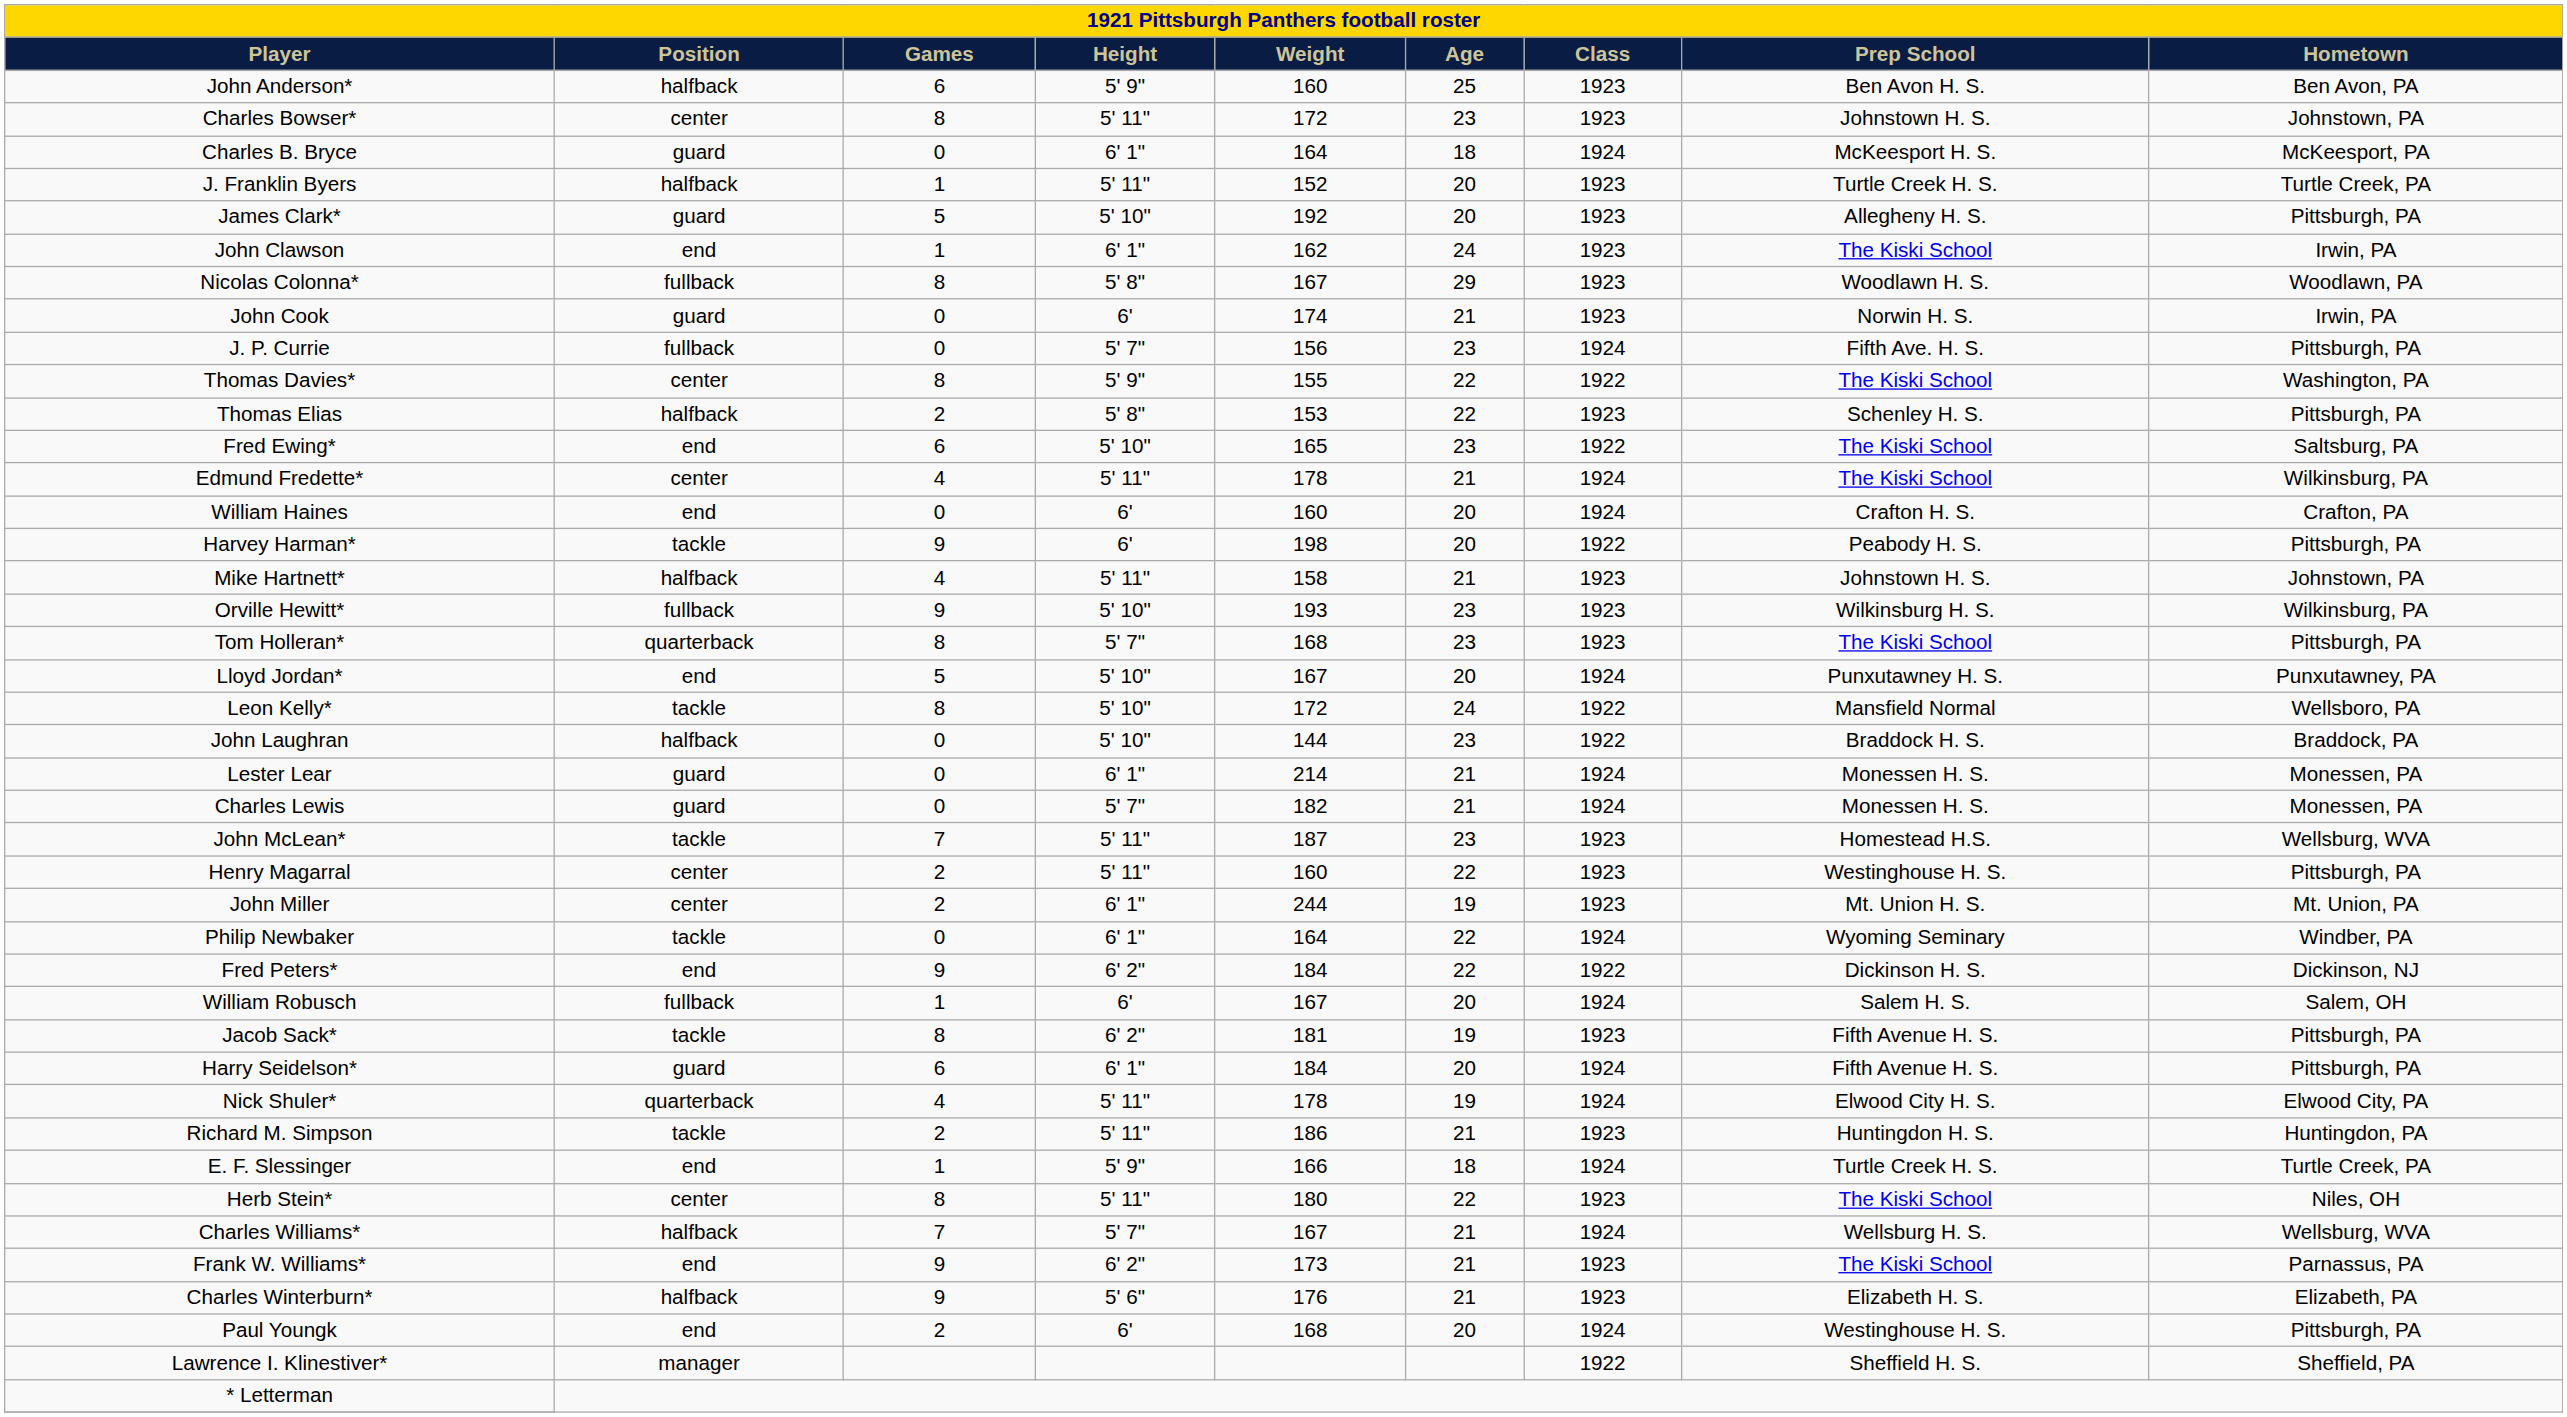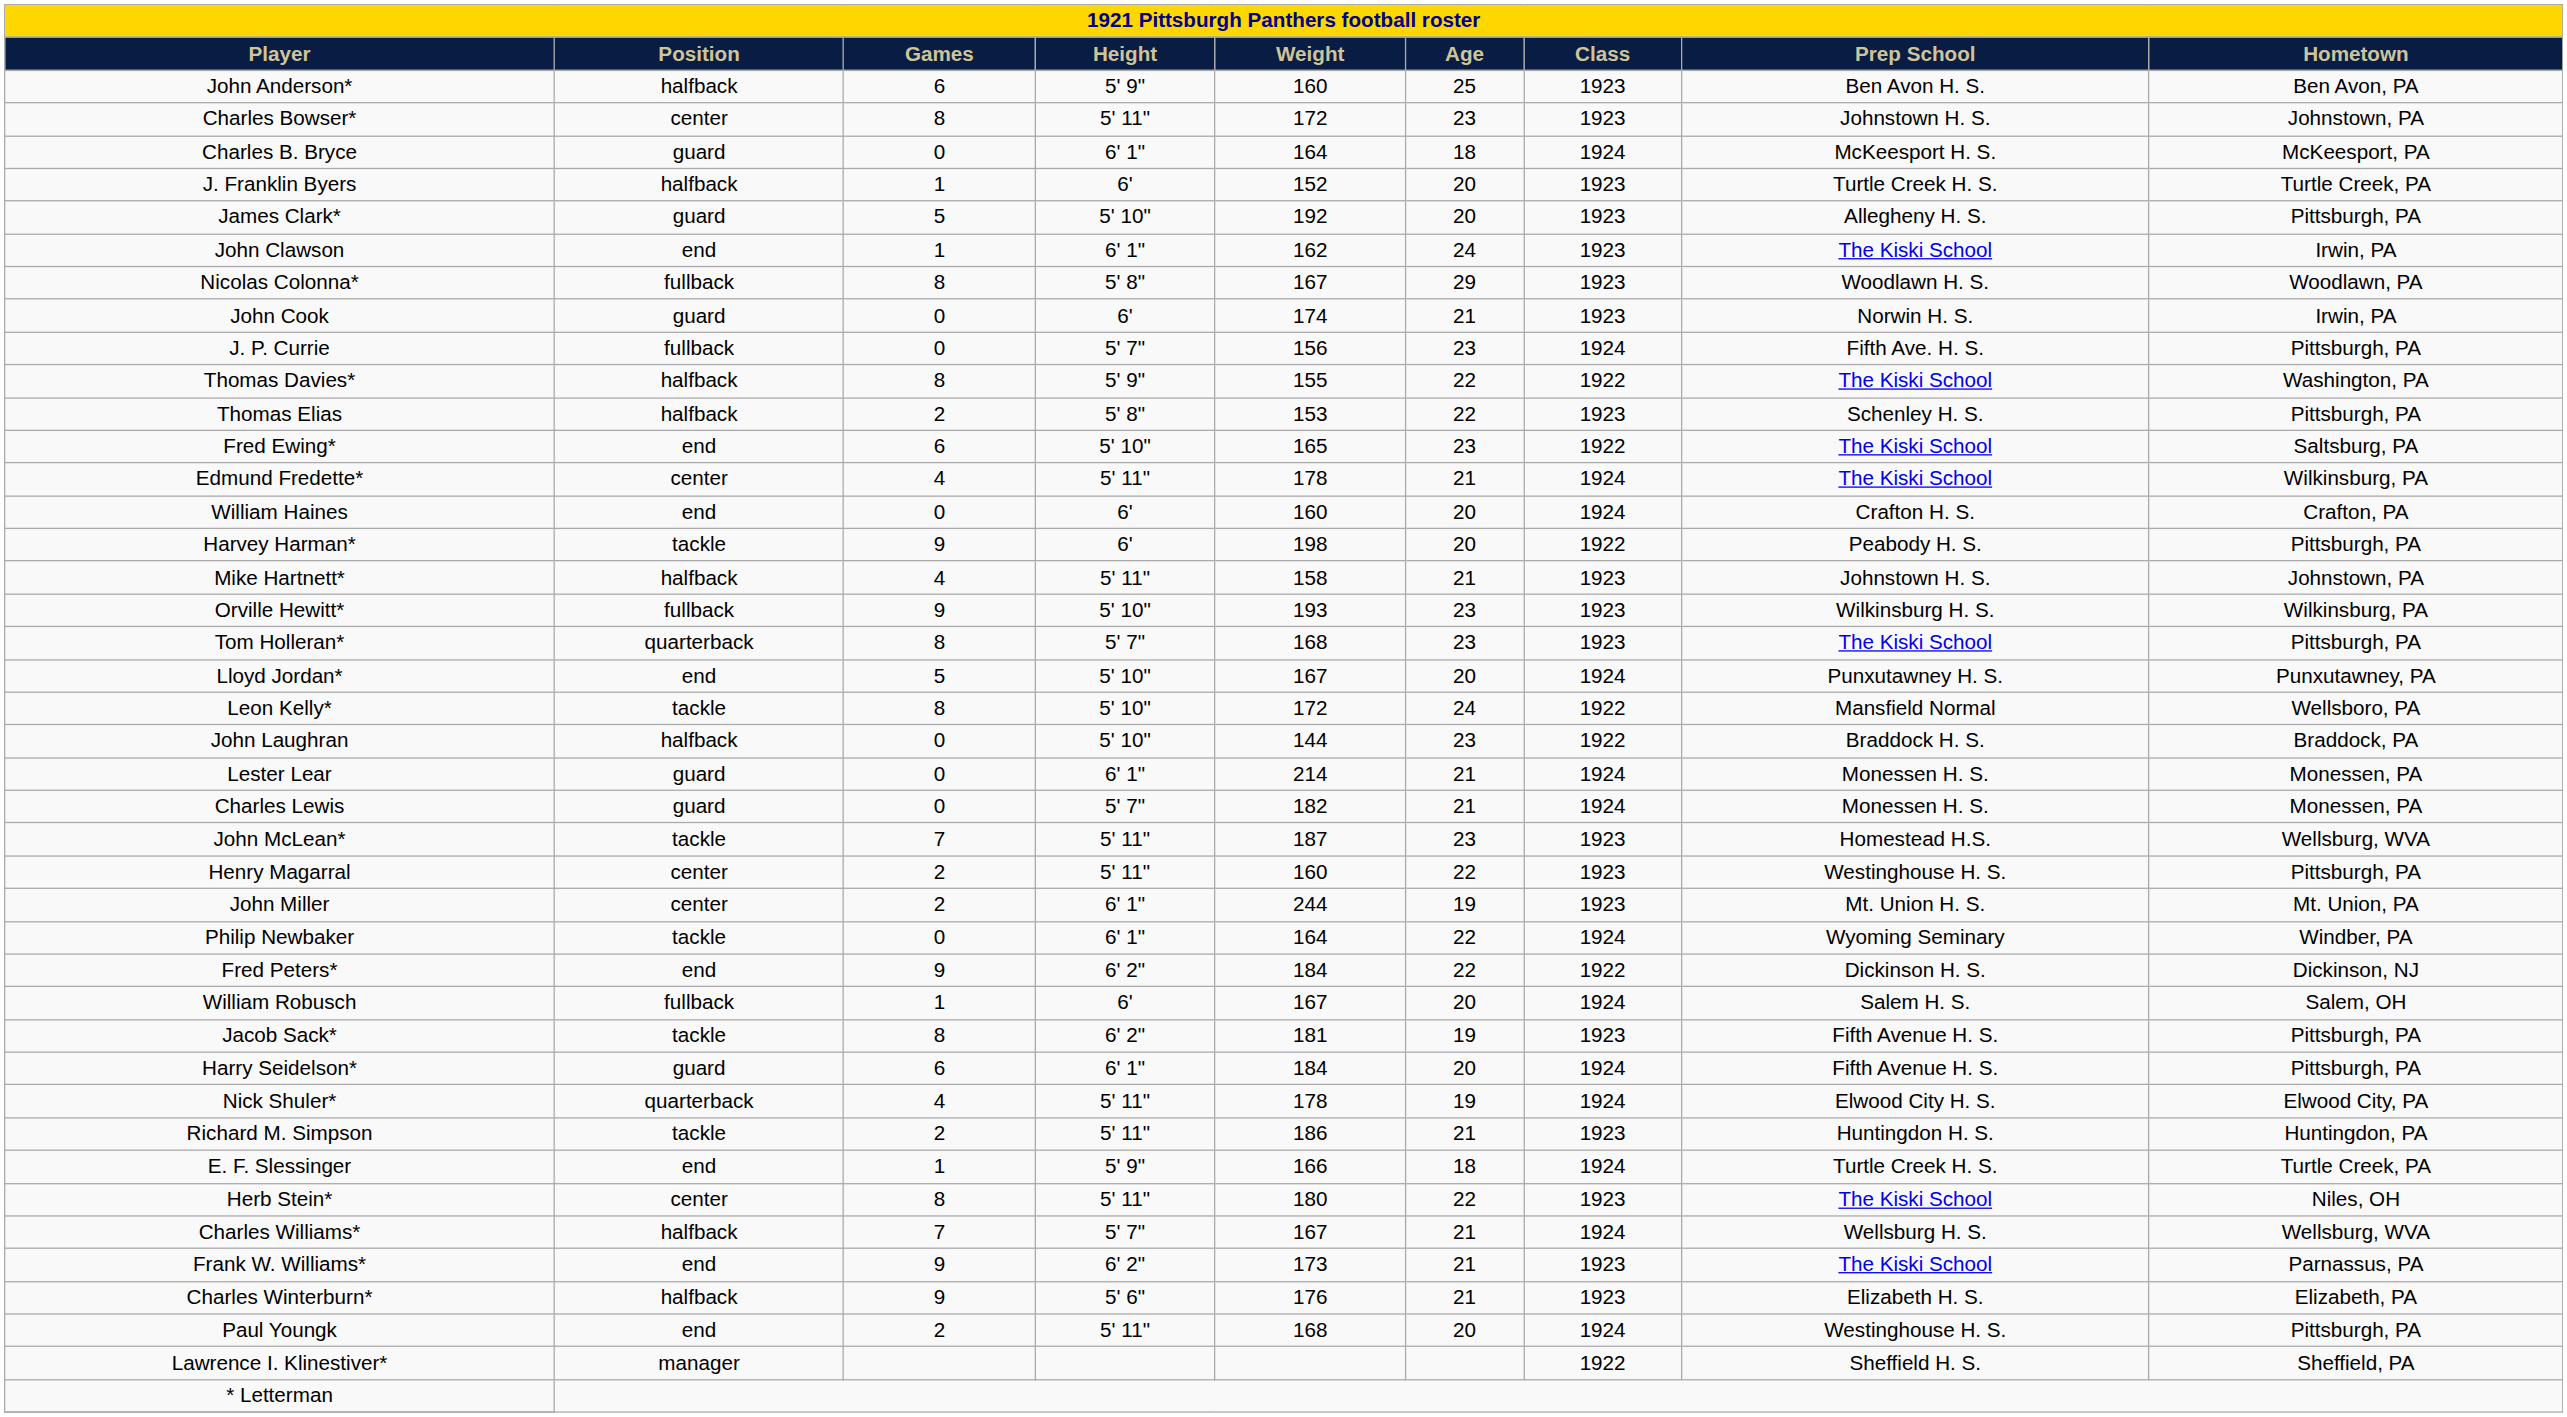(1125, 184) 5' 11" -> (1125, 184) 6'
(699, 380) center -> (699, 380) halfback
(1125, 1330) 6' -> (1125, 1330) 5' 11"
